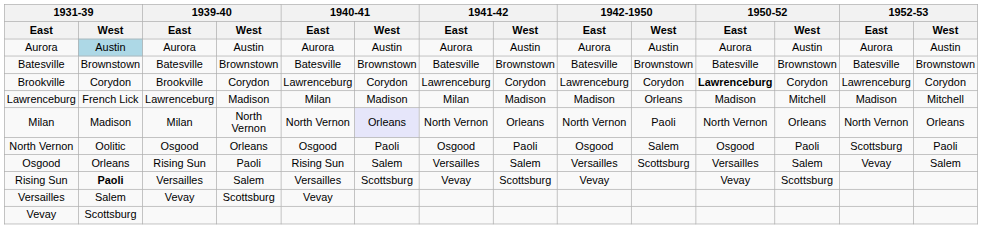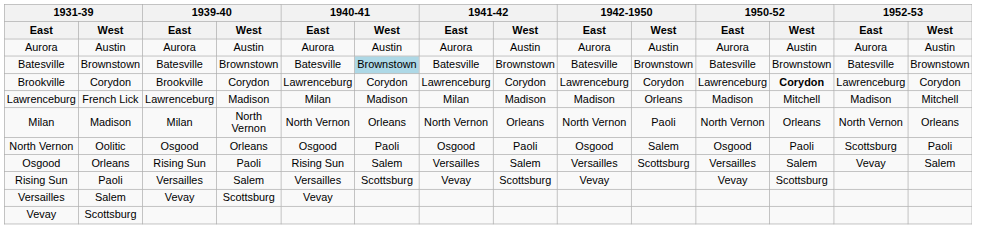(110, 47) lightblue background -> (110, 47) no background
(387, 64) no background -> (387, 64) lightblue background
(735, 82) bold -> (733, 82) normal
(807, 82) normal -> (802, 82) bold
(387, 122) lavender background -> (387, 122) no background
(110, 180) bold -> (110, 180) normal
